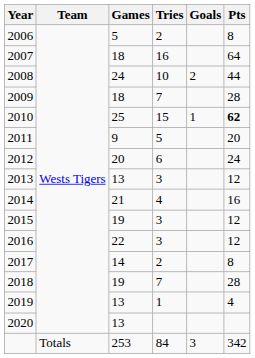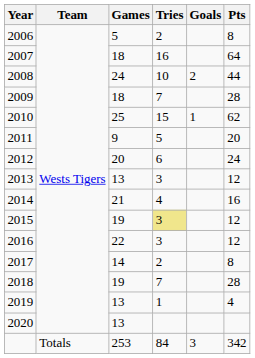(234, 117) bold -> (234, 117) normal
(159, 220) no background -> (159, 220) khaki background
